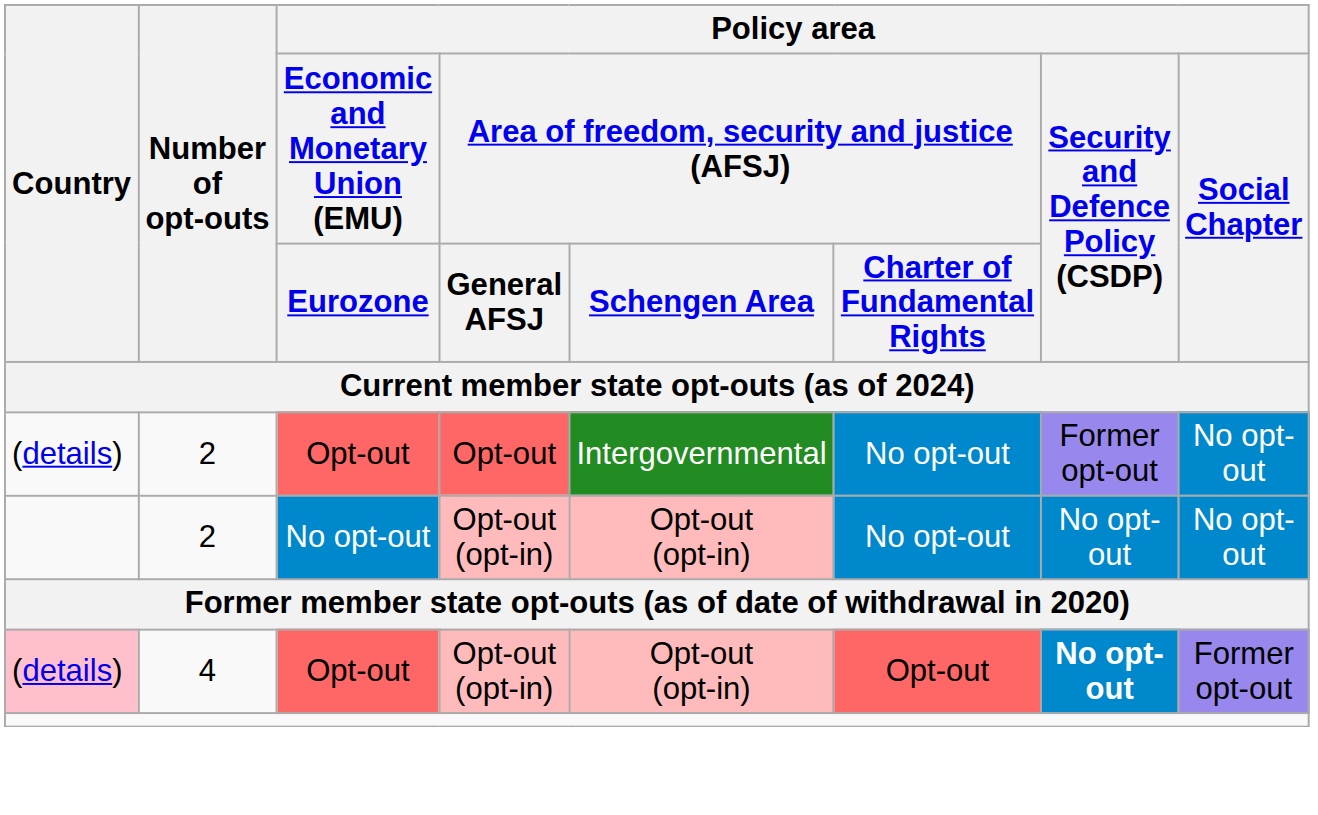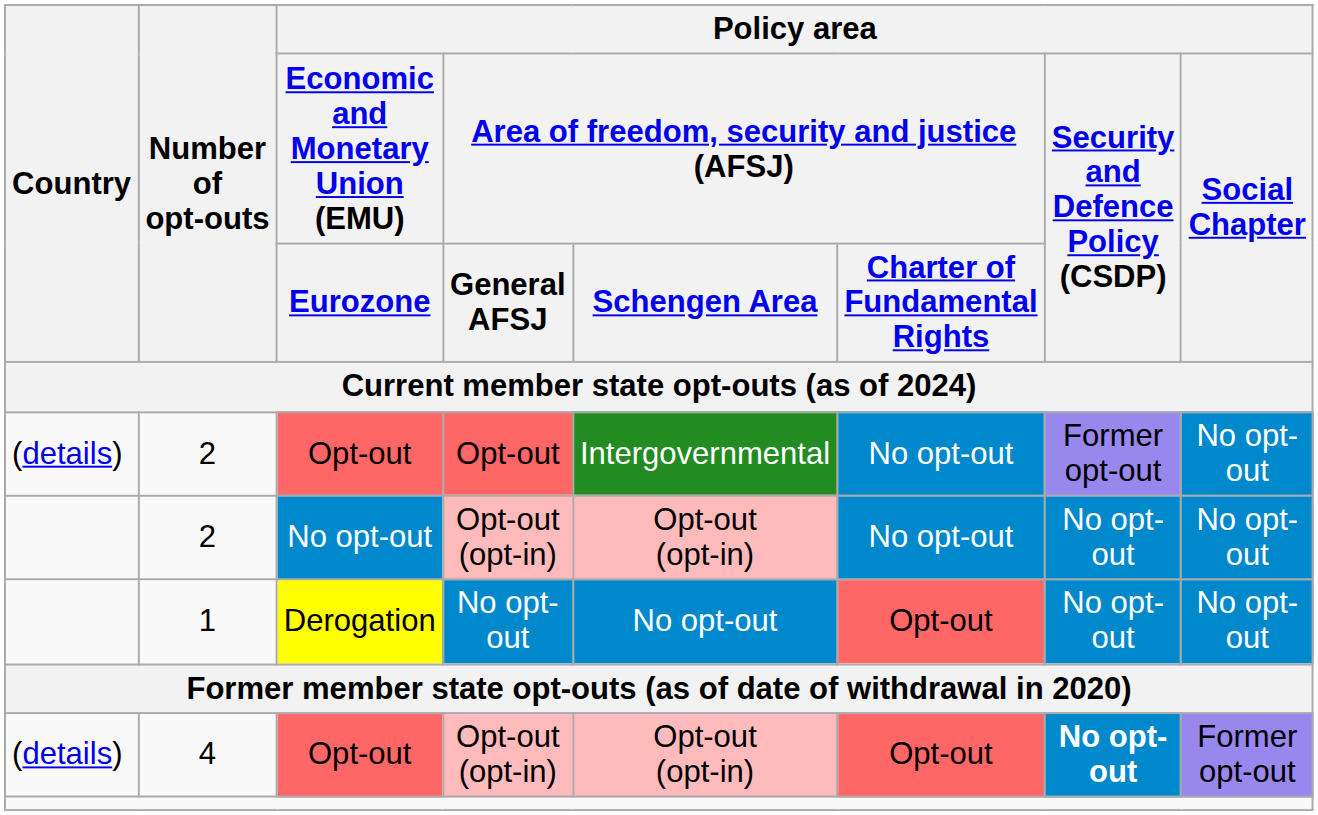+ row: (207, 621)
(67, 670) pink background -> (67, 754) no background
